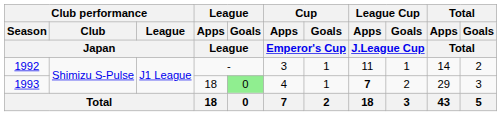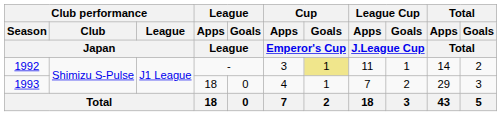(326, 66) no background -> (326, 66) khaki background
(245, 84) lightgreen background -> (245, 84) no background
(367, 84) bold -> (367, 84) normal
